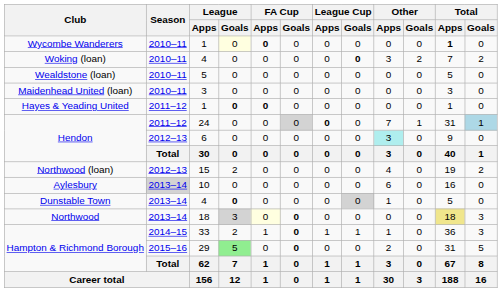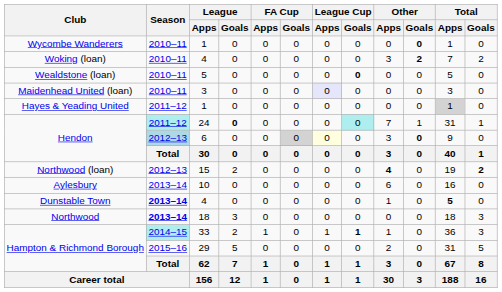(235, 43) lightyellow background -> (235, 43) no background
(266, 43) bold -> (266, 43) normal
(419, 43) normal -> (419, 43) bold
(450, 43) bold -> (450, 43) normal
(358, 59) bold -> (358, 59) normal
(419, 59) normal -> (419, 59) bold
(358, 75) normal -> (358, 75) bold
(327, 91) no background -> (327, 91) lavender background
(235, 106) bold -> (235, 106) normal
(266, 106) bold -> (266, 106) normal
(450, 106) no background -> (450, 106) lightgrey background
(168, 122) no background -> (168, 122) paleturquoise background
(235, 122) normal -> (235, 122) bold
(296, 122) lightgrey background -> (296, 122) no background
(327, 122) bold -> (327, 122) normal
(358, 122) no background -> (358, 122) paleturquoise background
(481, 122) lightblue background -> (481, 122) no background
(168, 138) no background -> (168, 138) lightblue background
(296, 138) no background -> (296, 138) lightgrey background
(327, 138) no background -> (327, 138) lightyellow background
(389, 138) paleturquoise background -> (389, 138) no background
(419, 138) normal -> (419, 138) bold
(389, 169) normal -> (389, 169) bold
(481, 169) normal -> (481, 169) bold
(168, 185) lightgrey background -> (168, 185) no background
(168, 201) normal -> (168, 201) bold
(235, 201) bold -> (235, 201) normal
(358, 201) lightgrey background -> (358, 201) no background
(450, 201) normal -> (450, 201) bold
(168, 216) normal -> (168, 216) bold
(235, 216) lightgrey background -> (235, 216) no background
(266, 216) lightyellow background -> (266, 216) no background
(296, 216) bold -> (296, 216) normal
(450, 216) khaki background -> (450, 216) no background
(168, 232) no background -> (168, 232) paleturquoise background
(296, 232) bold -> (296, 232) normal
(358, 232) normal -> (358, 232) bold
(235, 248) lightgreen background -> (235, 248) no background
(296, 248) bold -> (296, 248) normal
